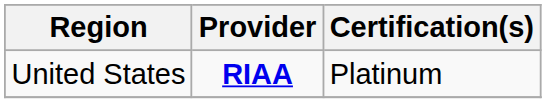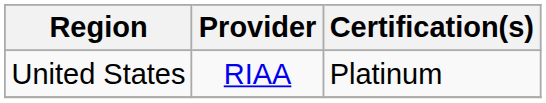(258, 73) bold -> (258, 73) normal
